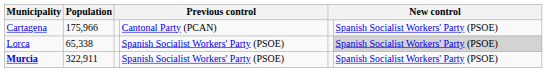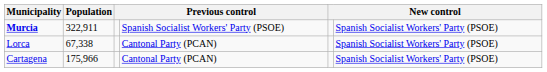rows swapped: (27, 28) <-> (22, 59)
(79, 43) 65,338 -> (79, 43) 67,338
(203, 43) Spanish Socialist Workers' Party (PSOE) -> (169, 43) Cantonal Party (PCAN)
(417, 43) lightgrey background -> (417, 43) no background
